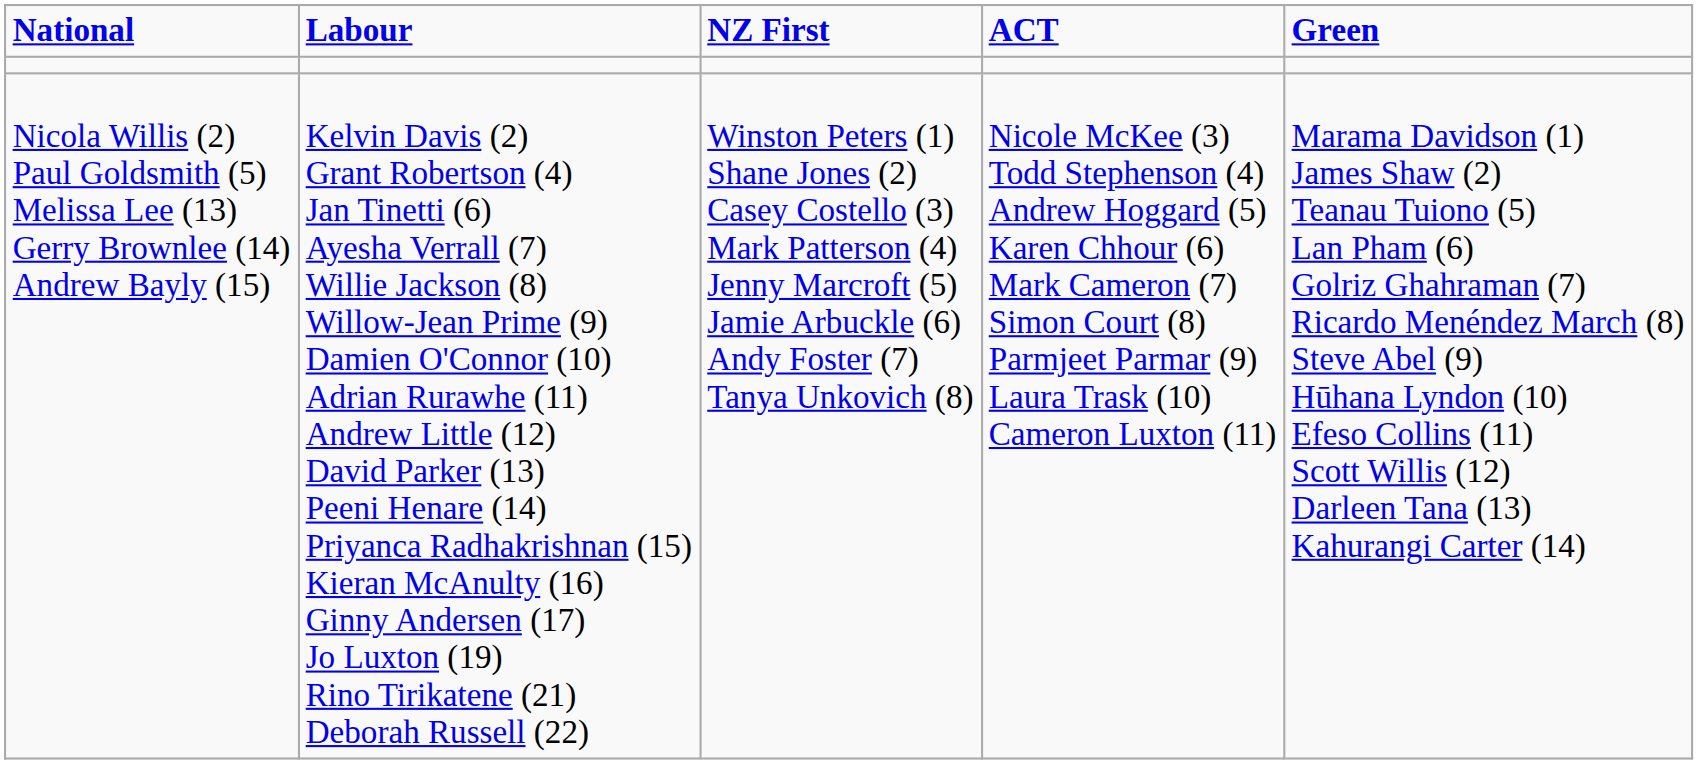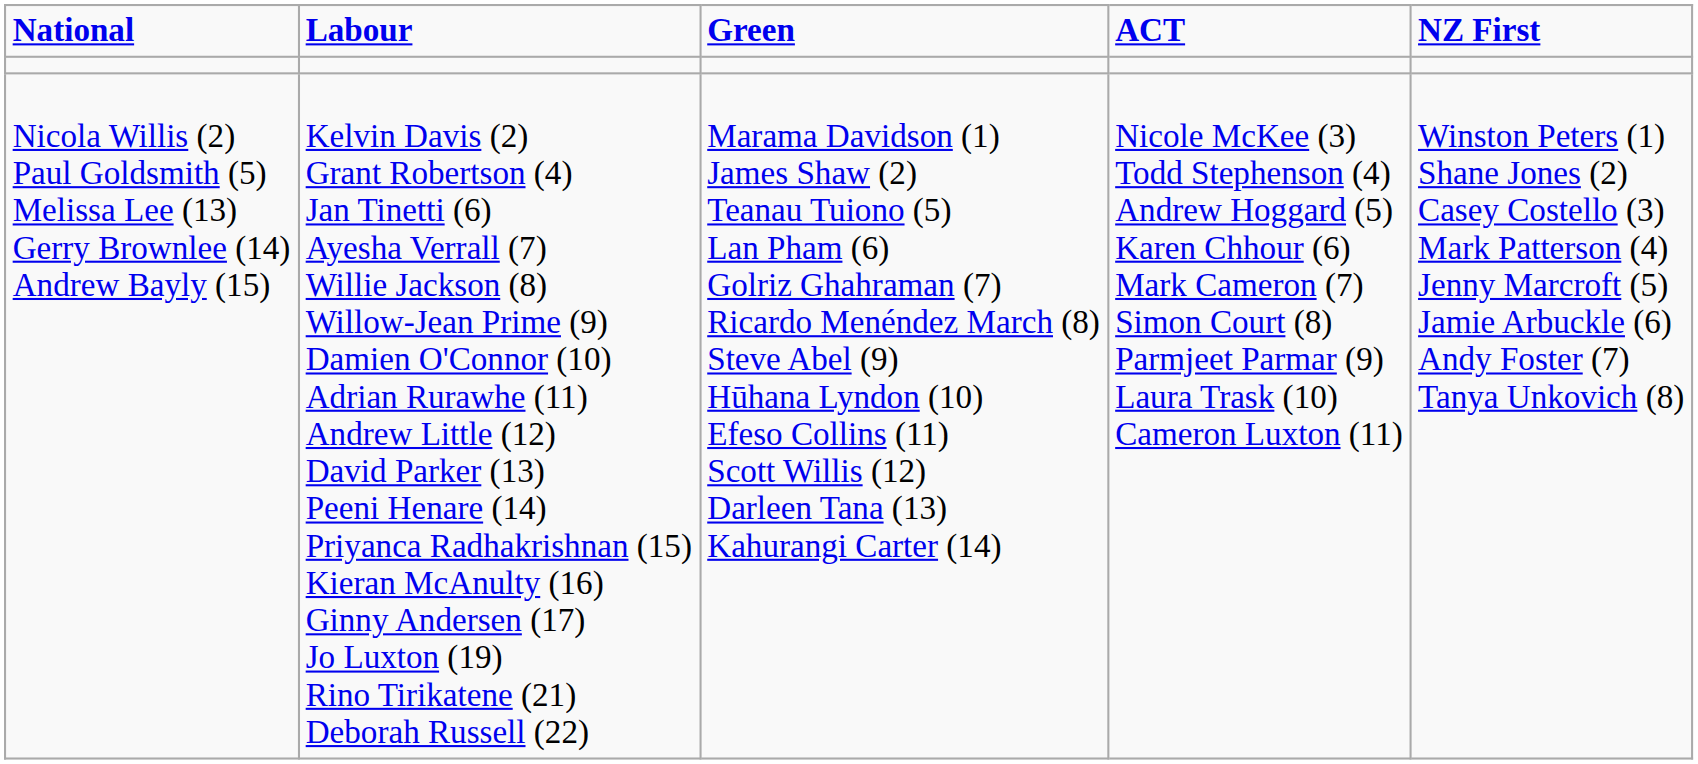columns swapped: (1335, 30) <-> (768, 30)
